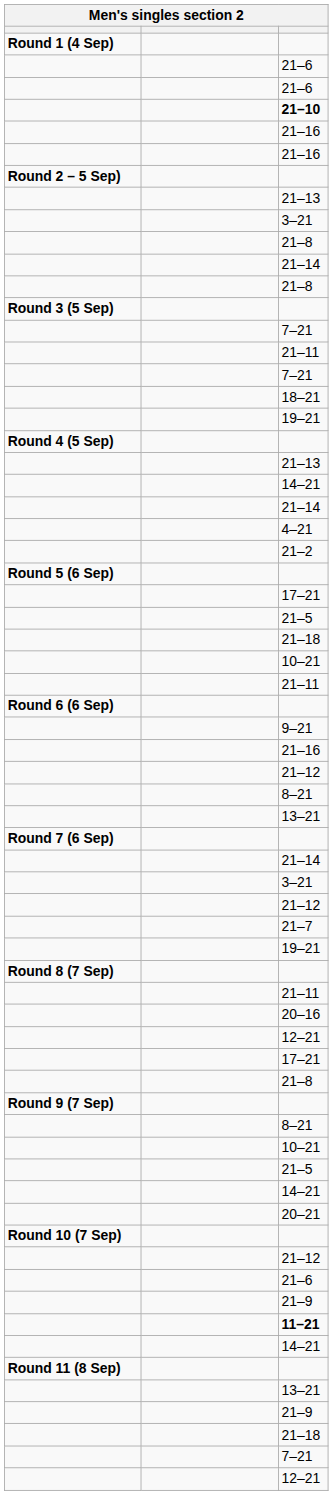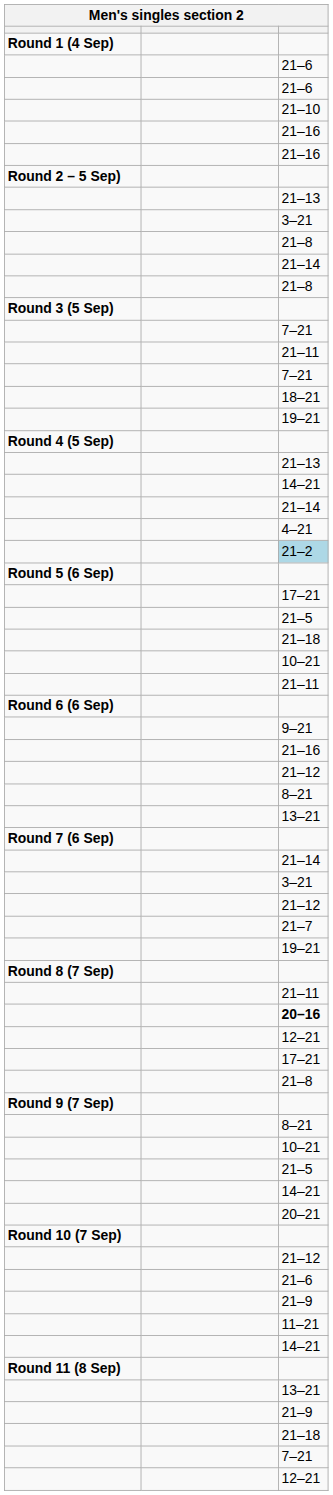(301, 110) bold -> (301, 110) normal
(297, 551) no background -> (297, 551) lightblue background
(301, 1015) normal -> (301, 1015) bold
(300, 1324) bold -> (300, 1324) normal
